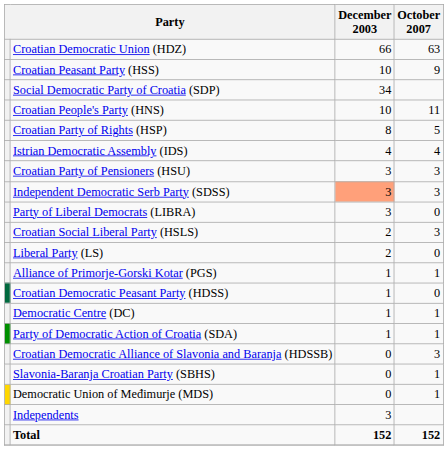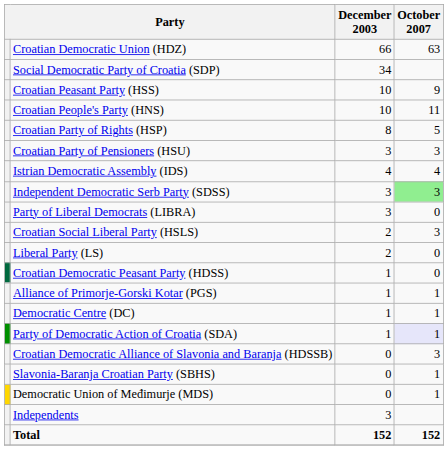rows swapped: (116, 90) <-> (86, 70)
rows swapped: (100, 151) <-> (101, 171)
(388, 191) lightsalmon background -> (388, 191) no background
(437, 191) no background -> (437, 191) lightgreen background
rows swapped: (115, 273) <-> (121, 293)
(437, 333) no background -> (437, 333) lavender background
